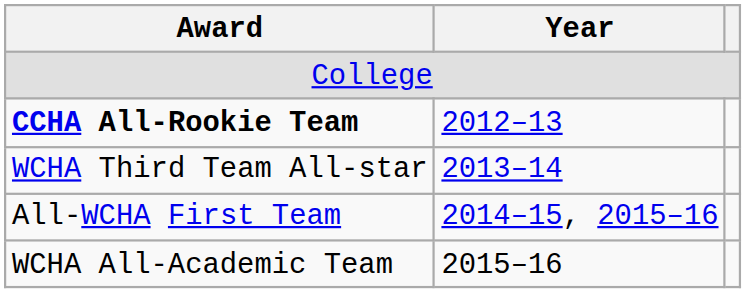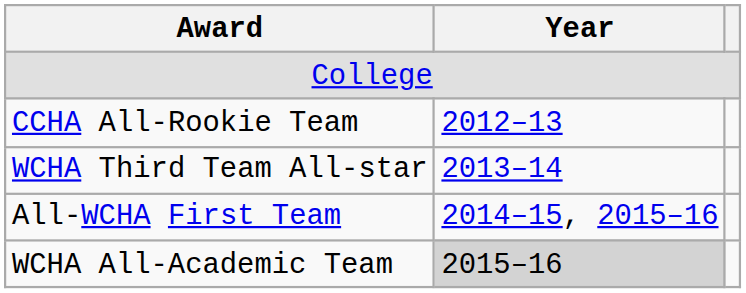(185, 123) bold -> (185, 123) normal
(502, 264) no background -> (502, 264) lightgrey background
